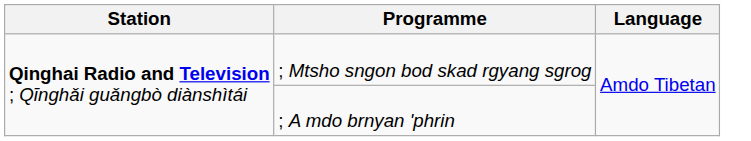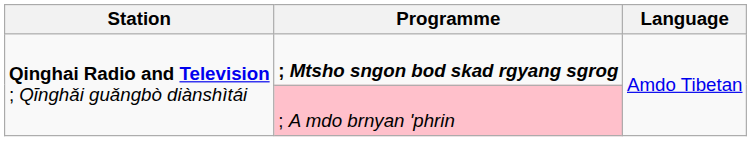(435, 70) normal -> (448, 70) bold
(367, 120) no background -> (367, 120) pink background
